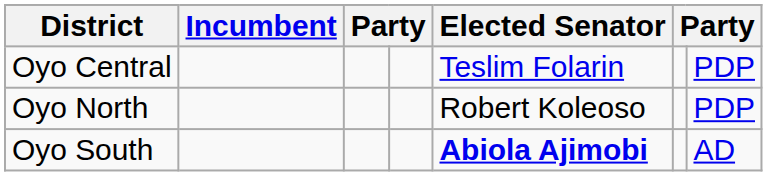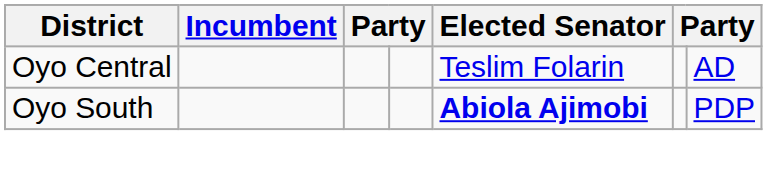(724, 66) PDP -> (714, 66) AD
- row: (80, 108)
(714, 149) AD -> (724, 108) PDP
